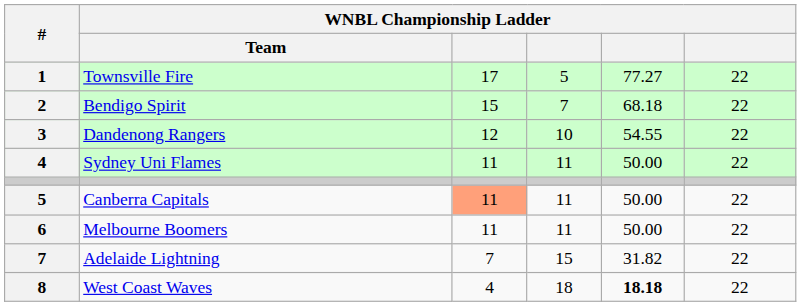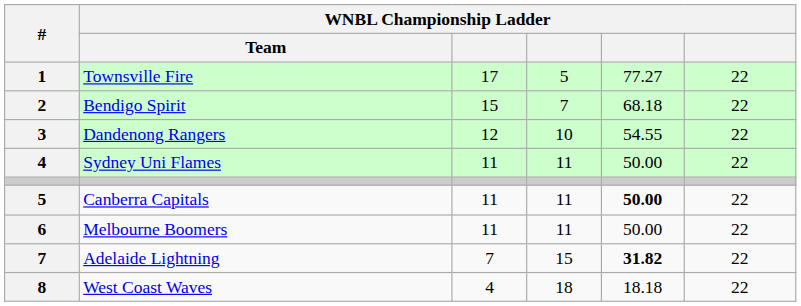(489, 200) lightsalmon background -> (489, 200) no background
(643, 200) normal -> (643, 200) bold
(643, 257) normal -> (643, 257) bold
(643, 286) bold -> (643, 286) normal
